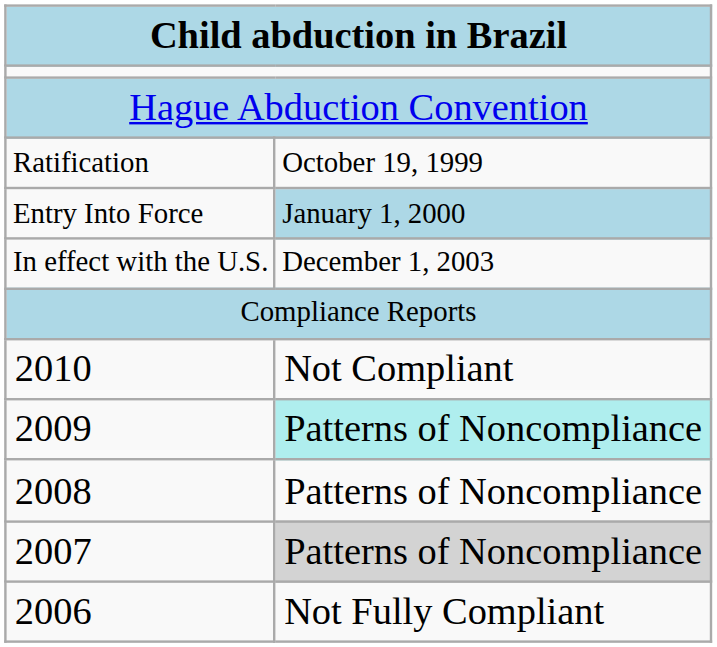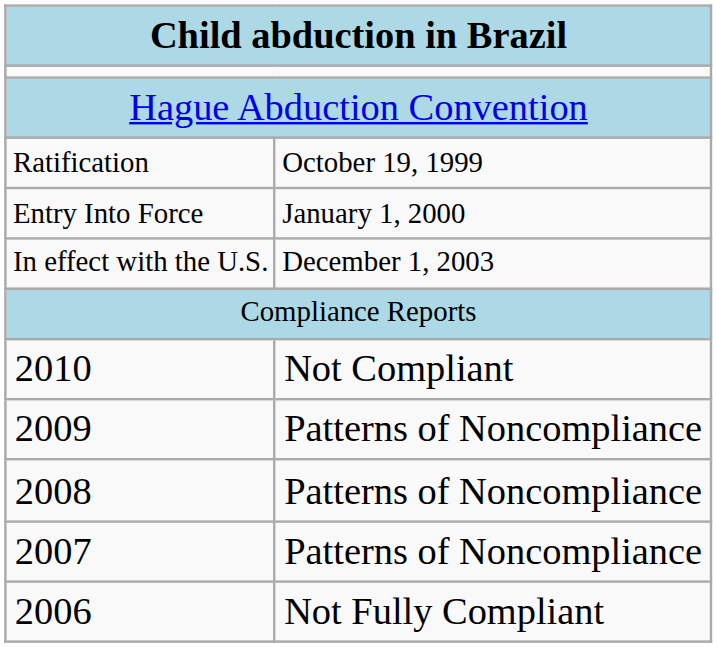(374, 212) lightblue background -> (374, 212) no background
(493, 428) paleturquoise background -> (493, 428) no background
(493, 550) lightgrey background -> (493, 550) no background
